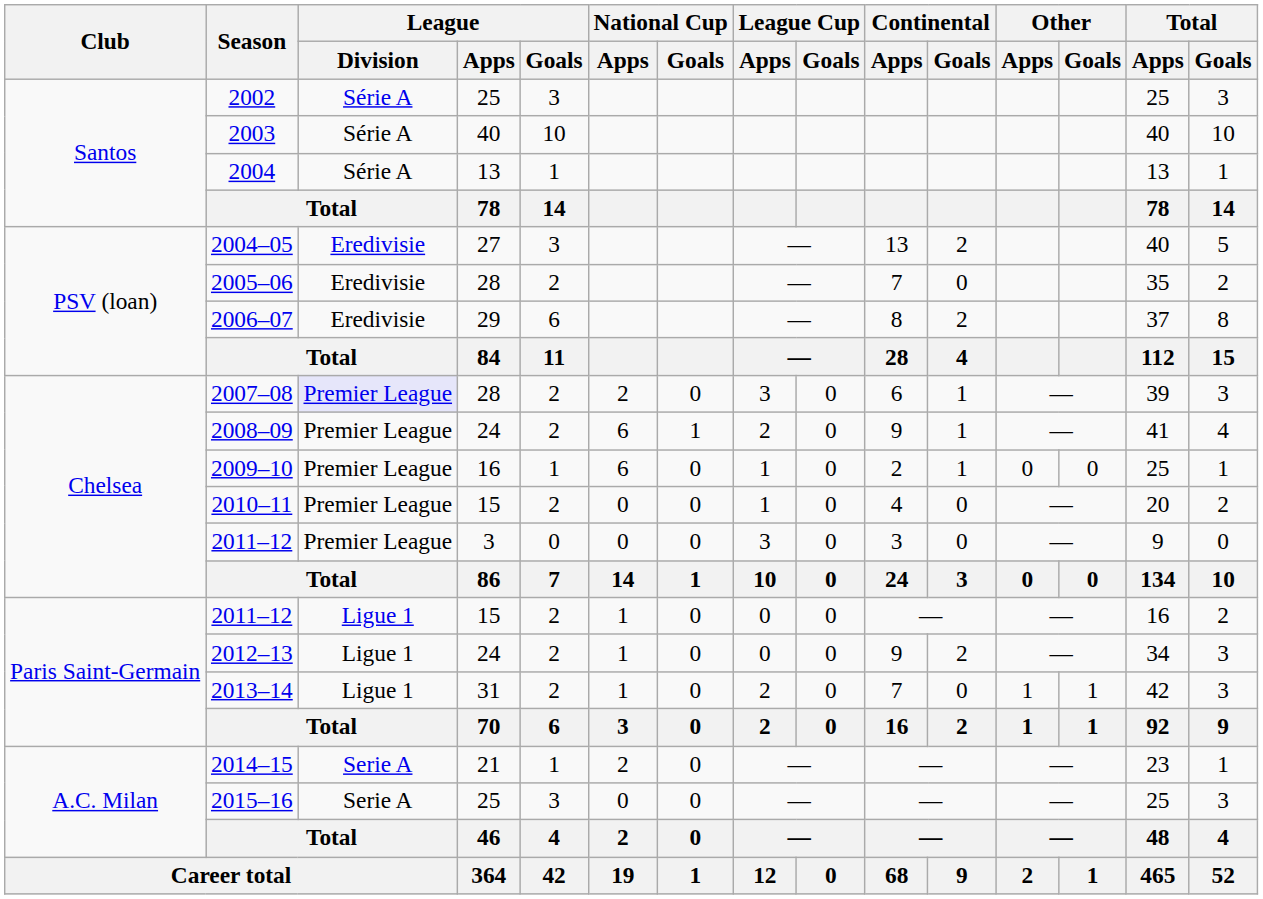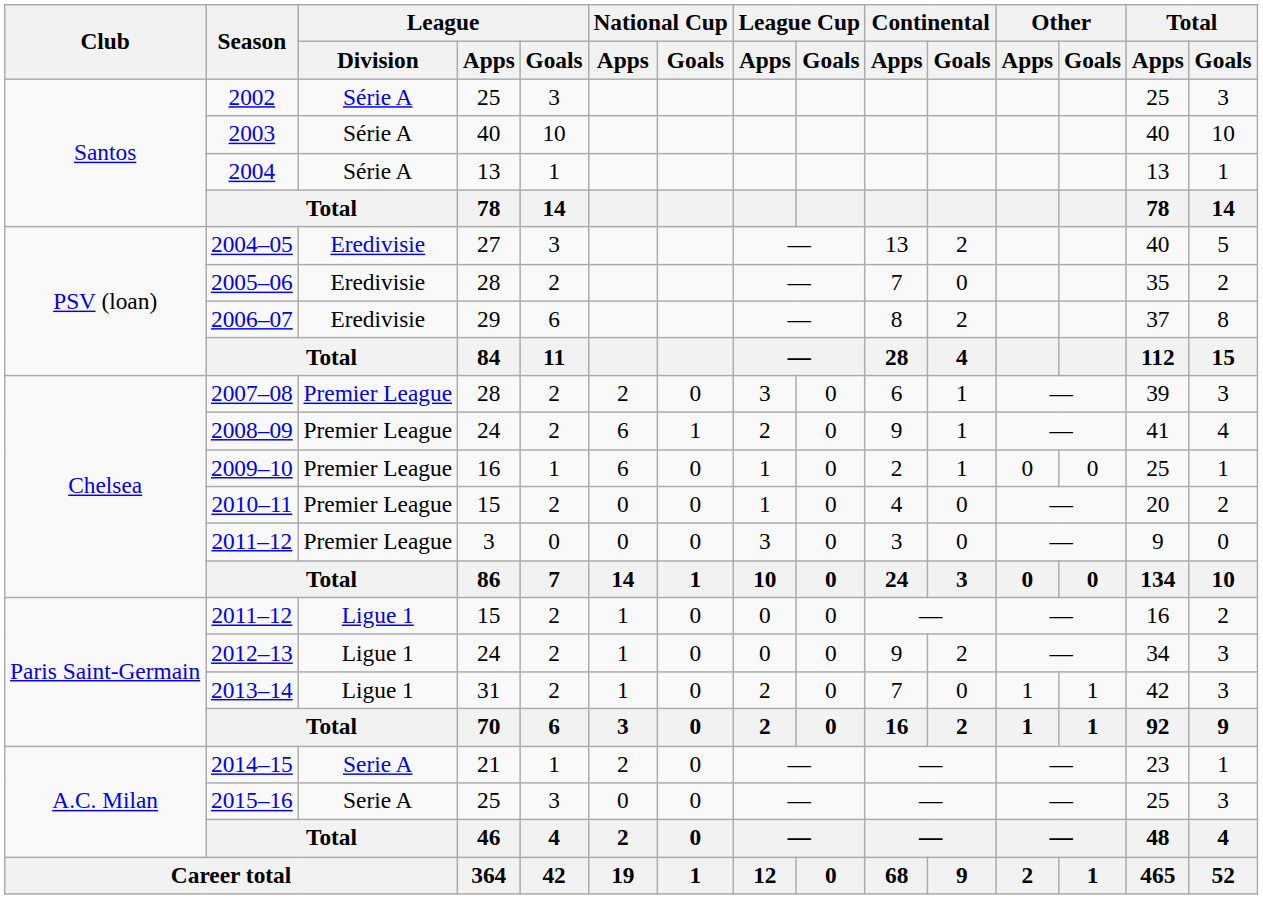(378, 393) lavender background -> (378, 393) no background
